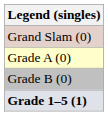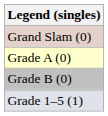(47, 100) bold -> (45, 100) normal
